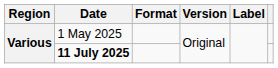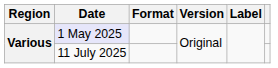(90, 33) no background -> (90, 33) lavender background
(93, 53) bold -> (92, 53) normal
